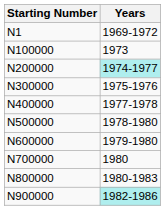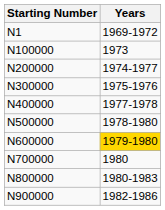(130, 68) paleturquoise background -> (130, 68) no background
(130, 141) no background -> (130, 141) gold background
(130, 196) paleturquoise background -> (130, 196) no background
